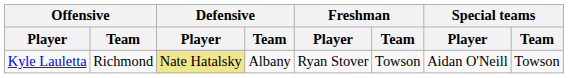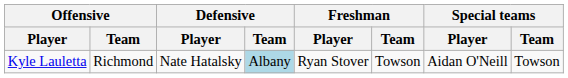(201, 61) khaki background -> (201, 61) no background
(270, 61) no background -> (270, 61) lightblue background
